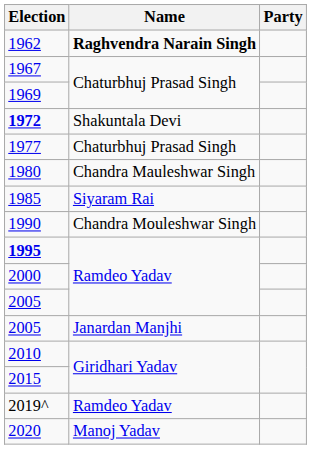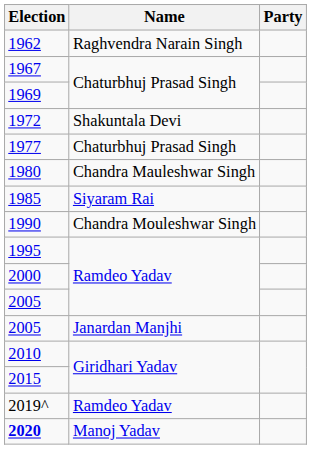(165, 43) bold -> (158, 43) normal
(25, 120) bold -> (25, 120) normal
(25, 250) bold -> (25, 250) normal
(25, 431) normal -> (25, 431) bold
